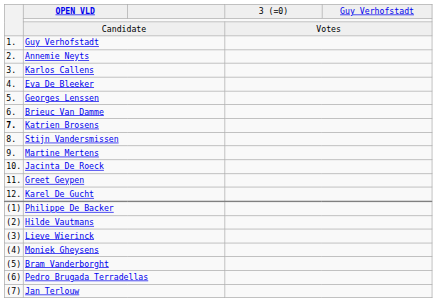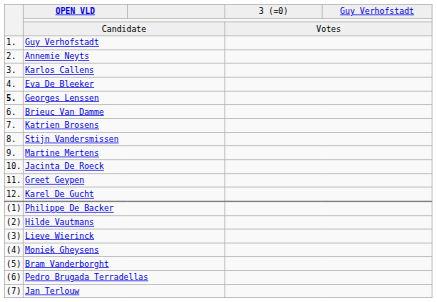(11, 97) normal -> (11, 97) bold
(11, 125) bold -> (11, 125) normal
